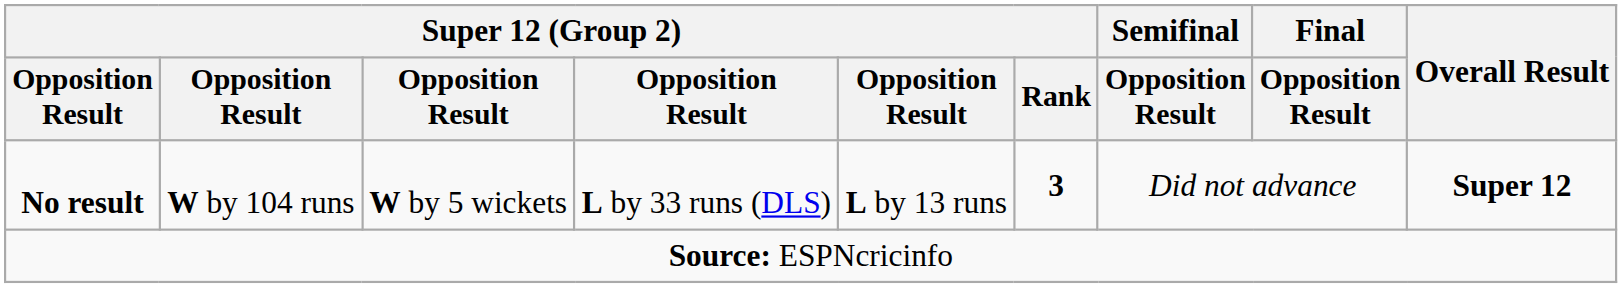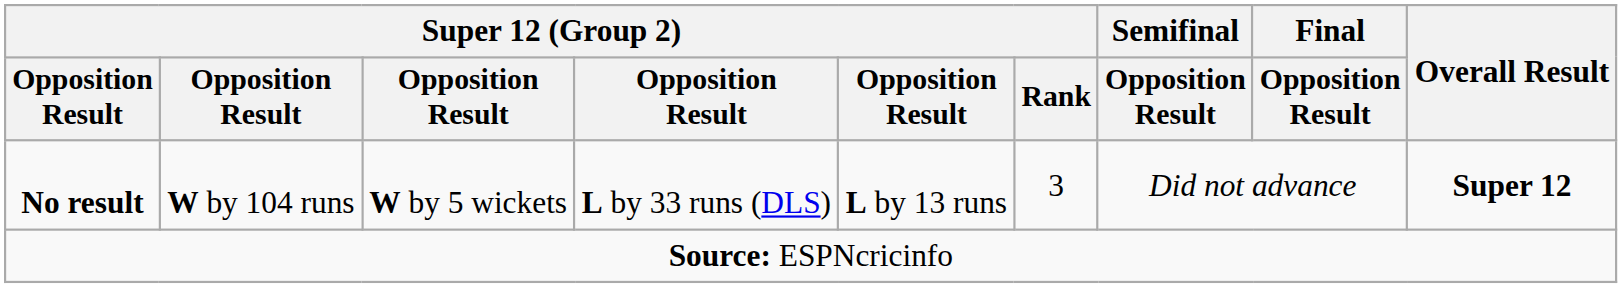(1056, 184) bold -> (1056, 184) normal
